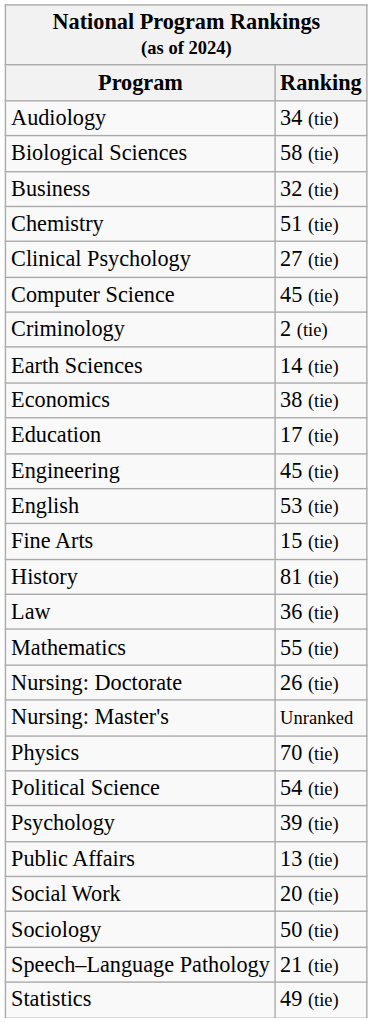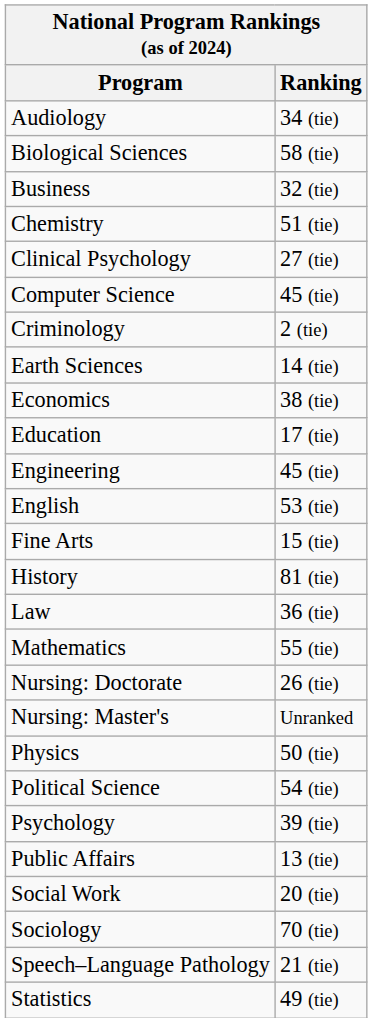(309, 752) 70 (tie) -> (309, 752) 50 (tie)
(309, 929) 50 (tie) -> (309, 929) 70 (tie)
